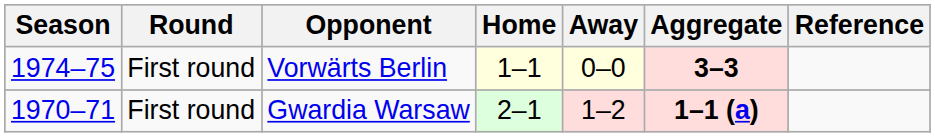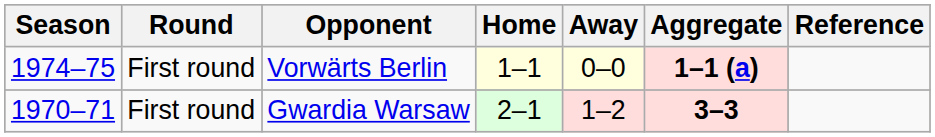(716, 68) 3–3 -> (716, 68) 1–1 (a)
(716, 110) 1–1 (a) -> (716, 110) 3–3
